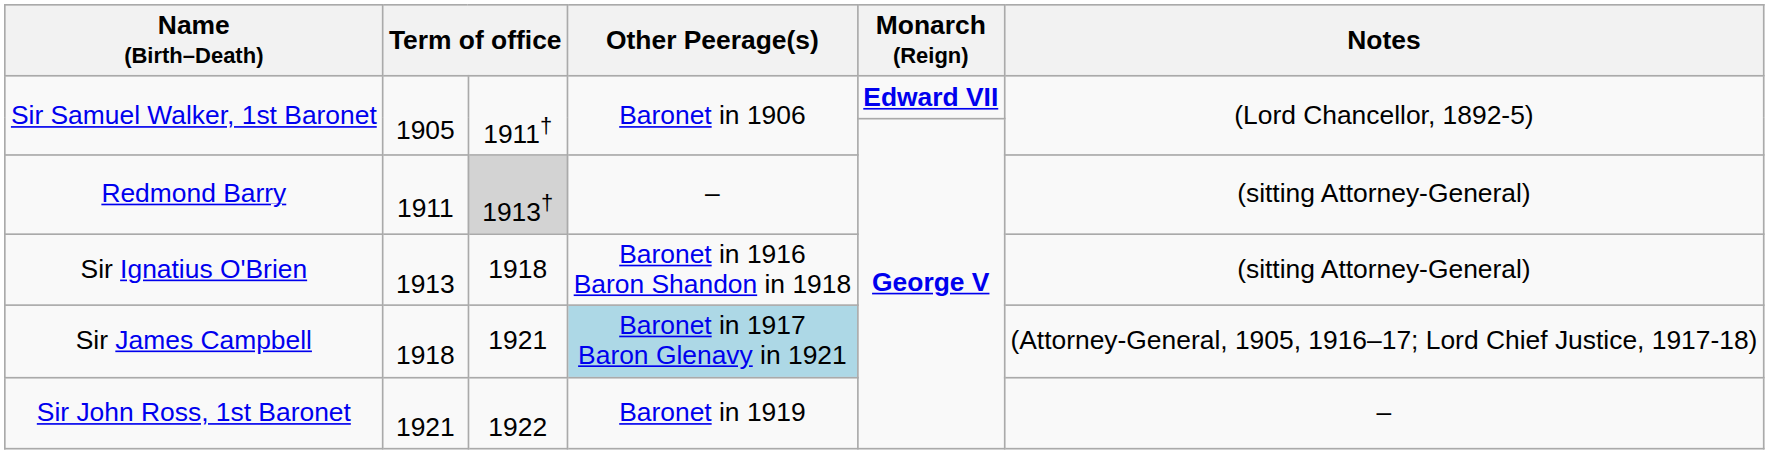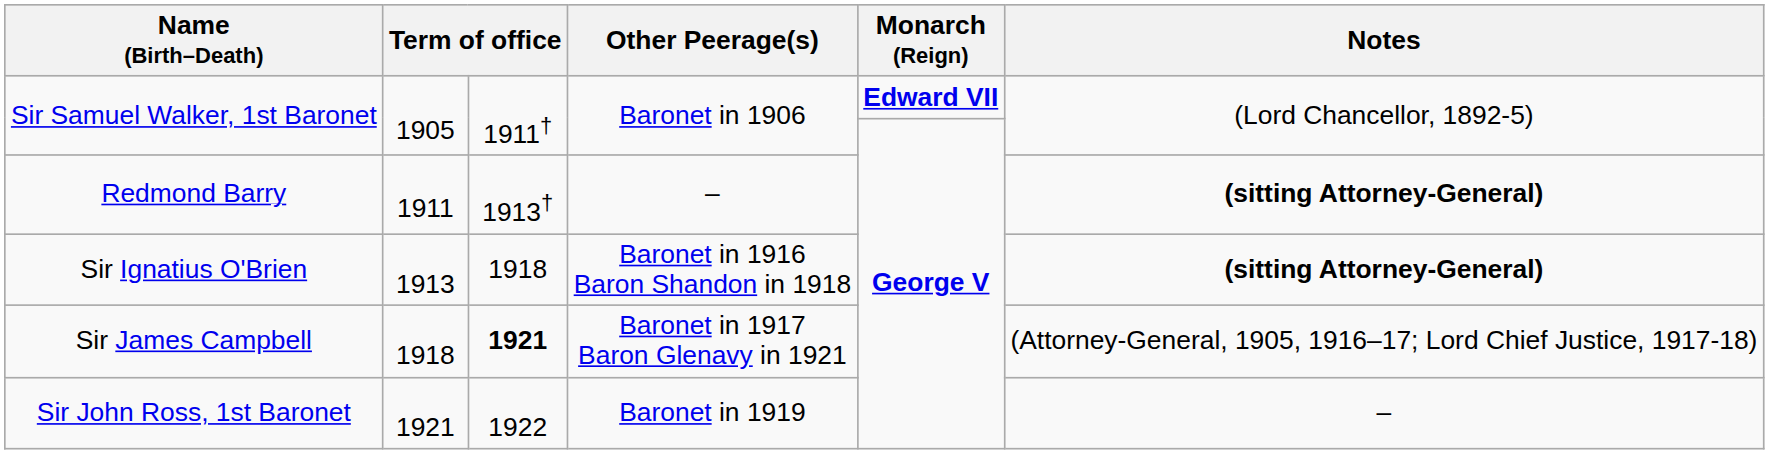(518, 208) lightgrey background -> (518, 208) no background
(1384, 194) normal -> (1384, 194) bold
(1384, 269) normal -> (1384, 269) bold
(518, 340) normal -> (518, 340) bold
(712, 340) lightblue background -> (712, 340) no background
